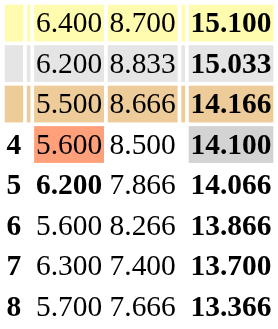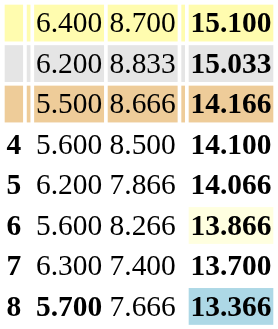(69, 144) lightsalmon background -> (69, 144) no background
(231, 144) lightgrey background -> (231, 144) no background
(69, 184) bold -> (69, 184) normal
(231, 225) no background -> (231, 225) lightyellow background
(69, 306) normal -> (69, 306) bold
(231, 306) no background -> (231, 306) lightblue background
